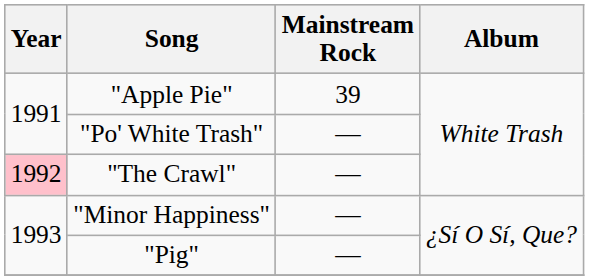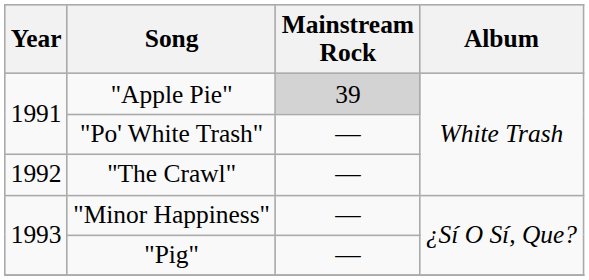(348, 93) no background -> (348, 93) lightgrey background
(36, 174) pink background -> (36, 174) no background
